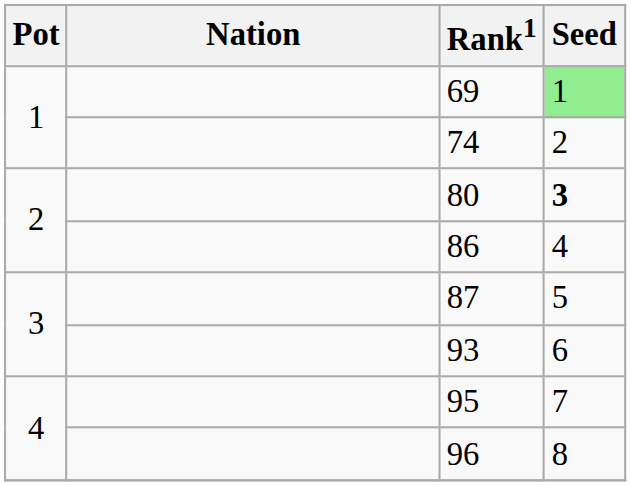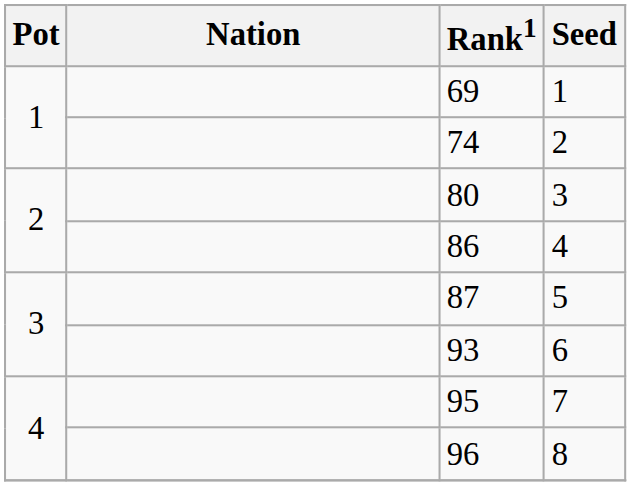(560, 90) lightgreen background -> (560, 90) no background
(560, 194) bold -> (560, 194) normal
